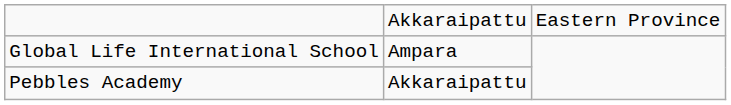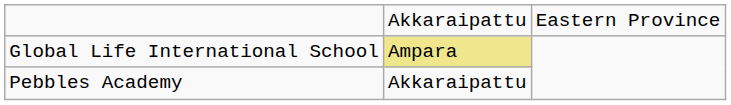(423, 52) no background -> (423, 52) khaki background
